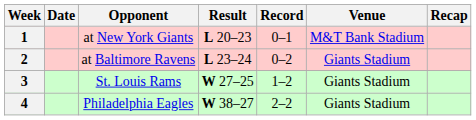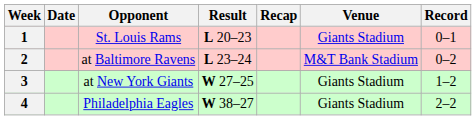columns swapped: (282, 15) <-> (449, 15)
(138, 37) at New York Giants -> (138, 37) St. Louis Rams
(367, 37) M&T Bank Stadium -> (361, 37) Giants Stadium
(367, 59) Giants Stadium -> (361, 59) M&T Bank Stadium
(138, 81) St. Louis Rams -> (138, 81) at New York Giants
